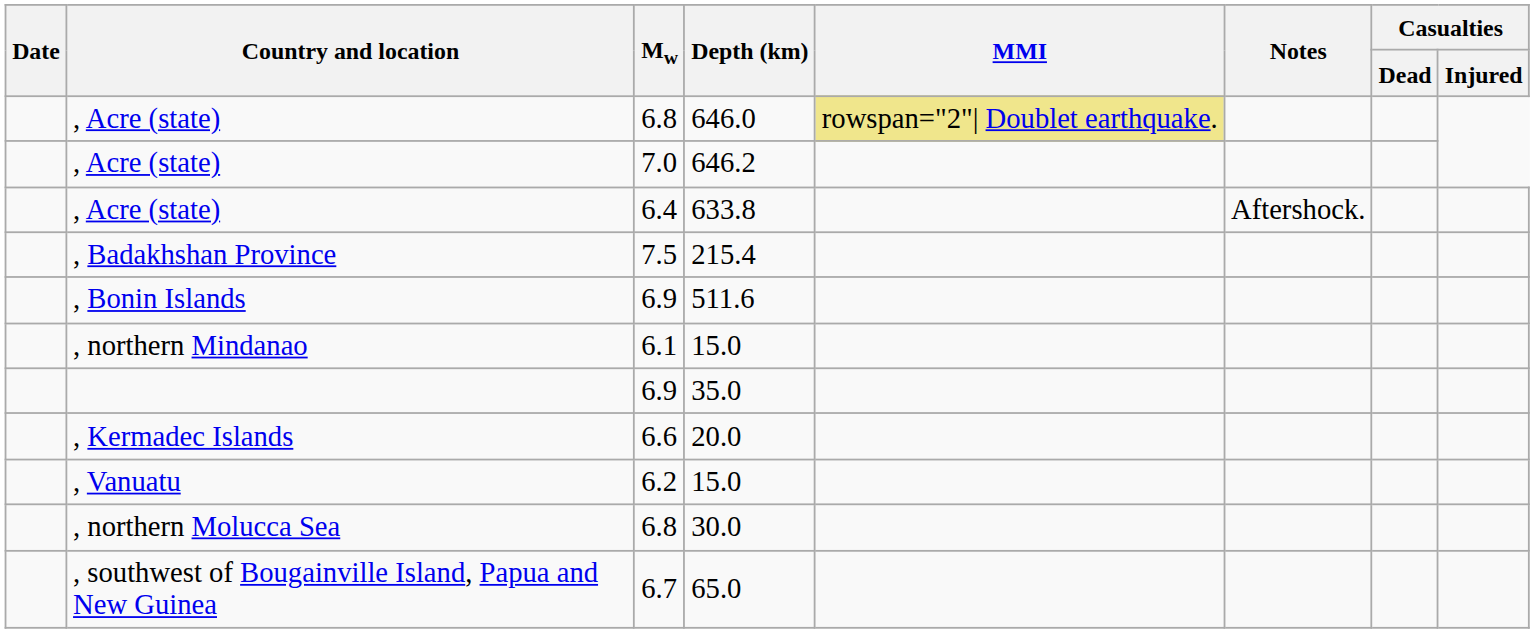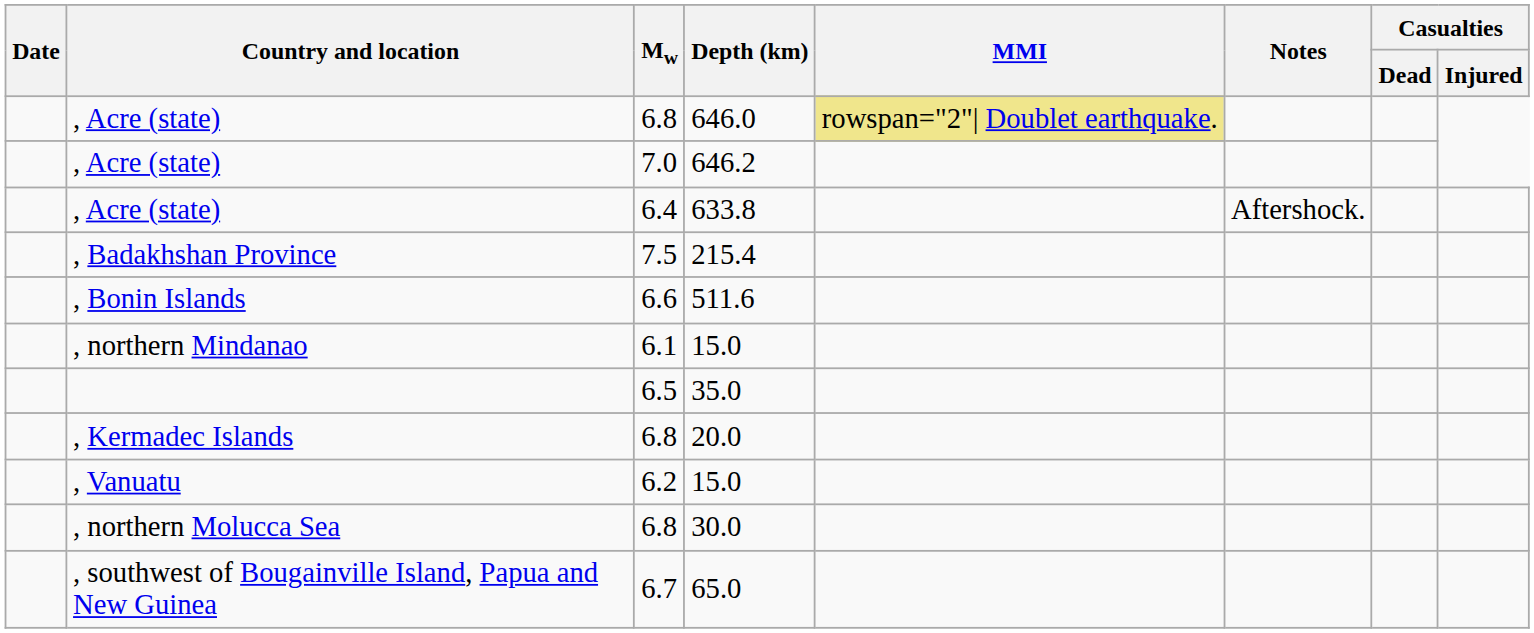(659, 299) 6.9 -> (659, 299) 6.6
(659, 390) 6.9 -> (659, 390) 6.5
(659, 436) 6.6 -> (659, 436) 6.8
